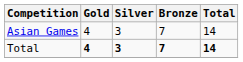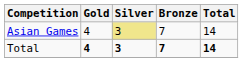(118, 31) no background -> (118, 31) khaki background
